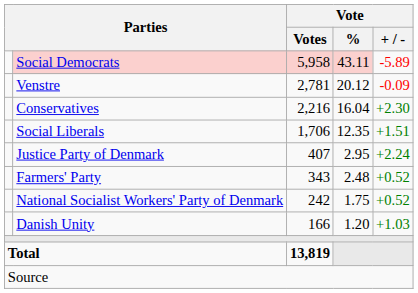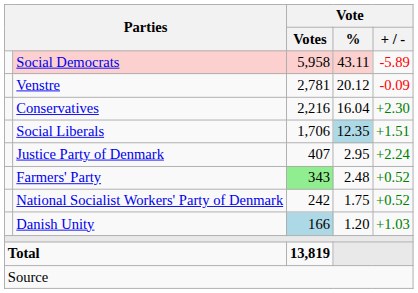(353, 131) no background -> (353, 131) lightblue background
(319, 177) no background -> (319, 177) lightgreen background
(319, 223) no background -> (319, 223) lightblue background
